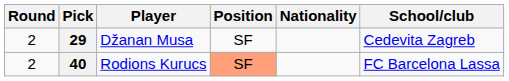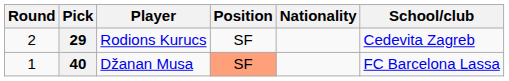(147, 40) Džanan Musa -> (153, 40) Rodions Kurucs
(32, 64) 2 -> (32, 64) 1
(153, 64) Rodions Kurucs -> (147, 64) Džanan Musa
